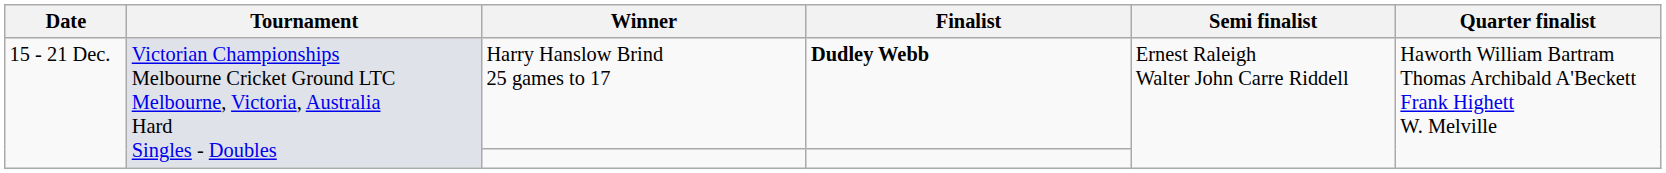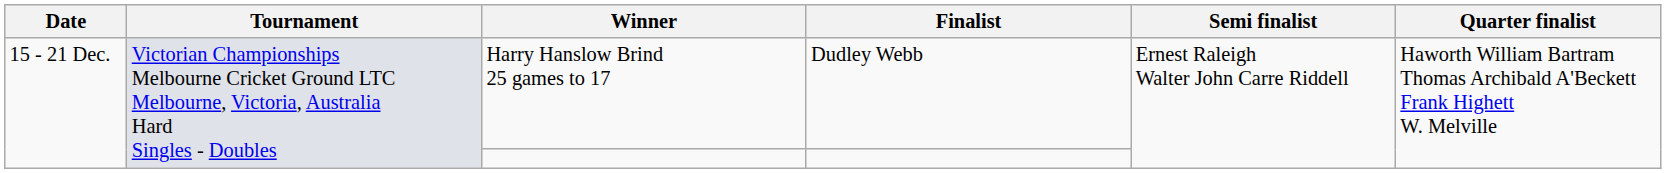(870, 54) bold -> (867, 54) normal
